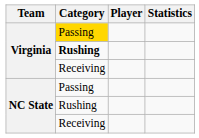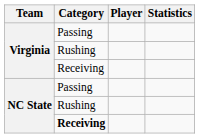(76, 32) gold background -> (75, 32) no background
(79, 50) bold -> (76, 50) normal
(82, 123) normal -> (81, 123) bold
